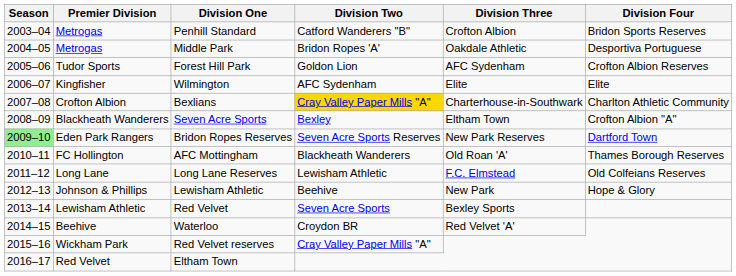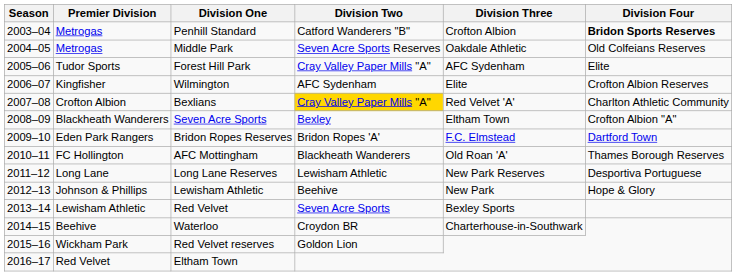(647, 31) normal -> (651, 31) bold
(339, 48) Bridon Ropes 'A' -> (369, 48) Seven Acre Sports Reserves
(645, 48) Desportiva Portuguese -> (646, 48) Old Colfeians Reserves
(327, 66) Goldon Lion -> (364, 66) Cray Valley Paper Mills "A"
(648, 66) Crofton Albion Reserves -> (599, 66) Elite
(599, 84) Elite -> (648, 84) Crofton Albion Reserves
(514, 102) Charterhouse-in-Southwark -> (480, 102) Red Velvet 'A'
(29, 137) lightgreen background -> (29, 137) no background
(369, 137) Seven Acre Sports Reserves -> (339, 137) Bridon Ropes 'A'
(495, 137) New Park Reserves -> (480, 137) F.C. Elmstead
(480, 173) F.C. Elmstead -> (495, 173) New Park Reserves
(646, 173) Old Colfeians Reserves -> (645, 173) Desportiva Portuguese
(480, 226) Red Velvet 'A' -> (514, 226) Charterhouse-in-Southwark
(364, 244) Cray Valley Paper Mills "A" -> (327, 244) Goldon Lion
